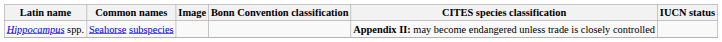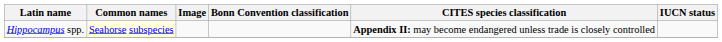(131, 29) no background -> (131, 29) lightyellow background
